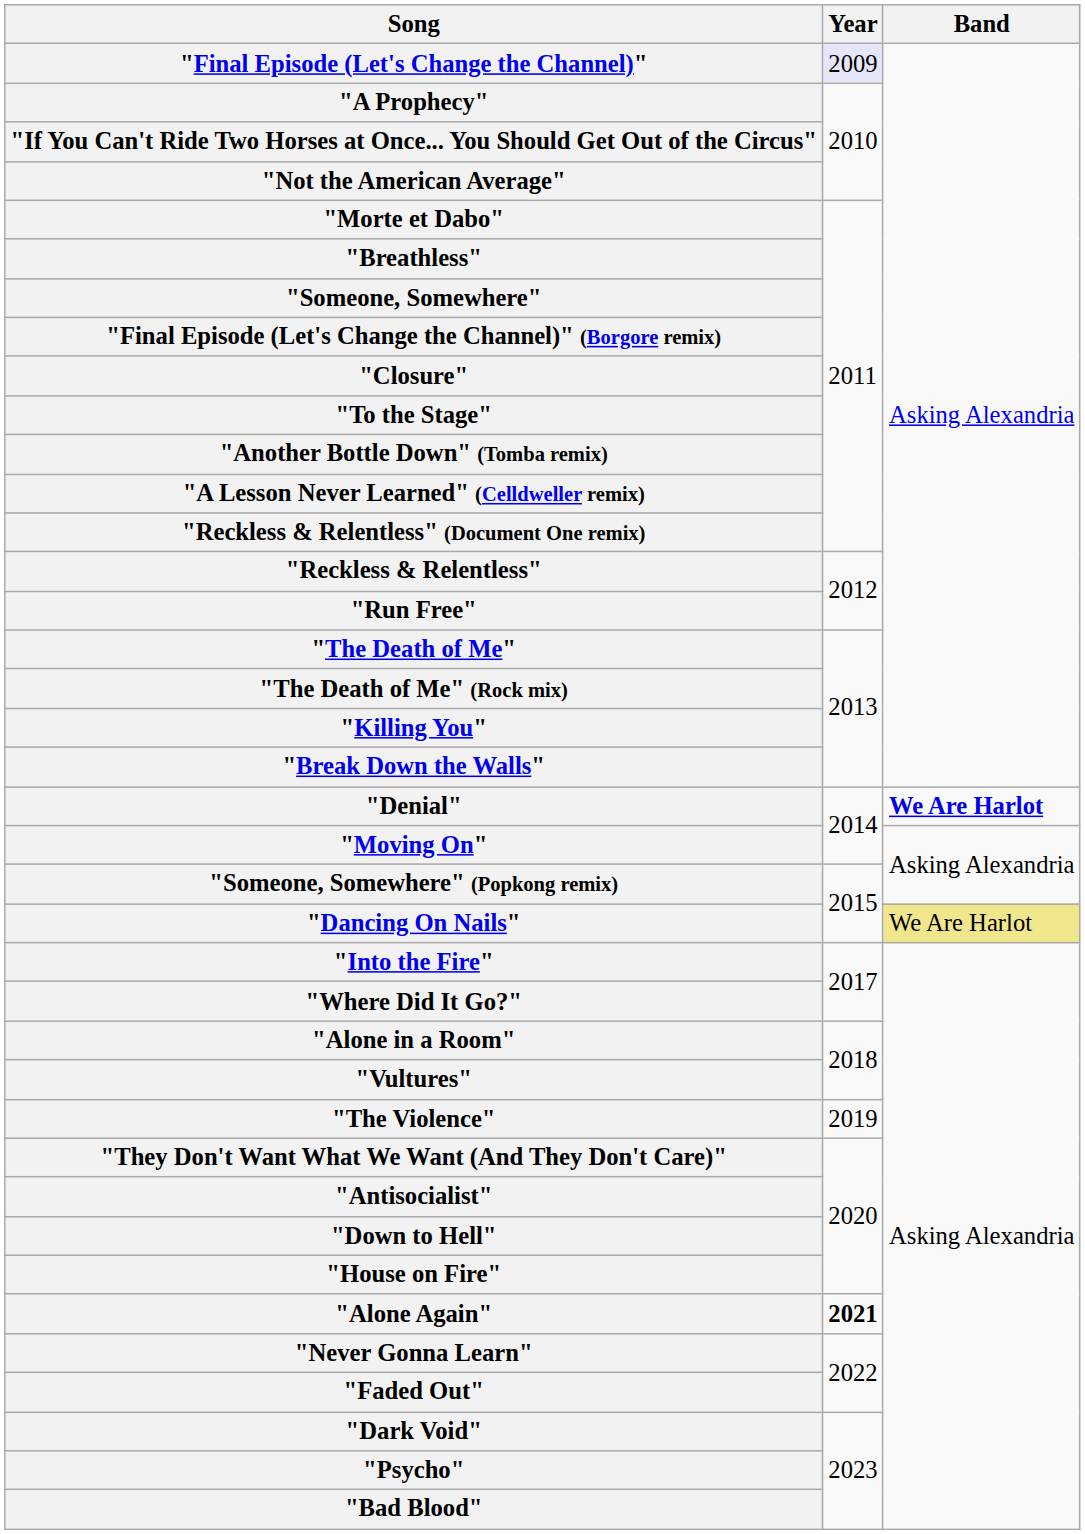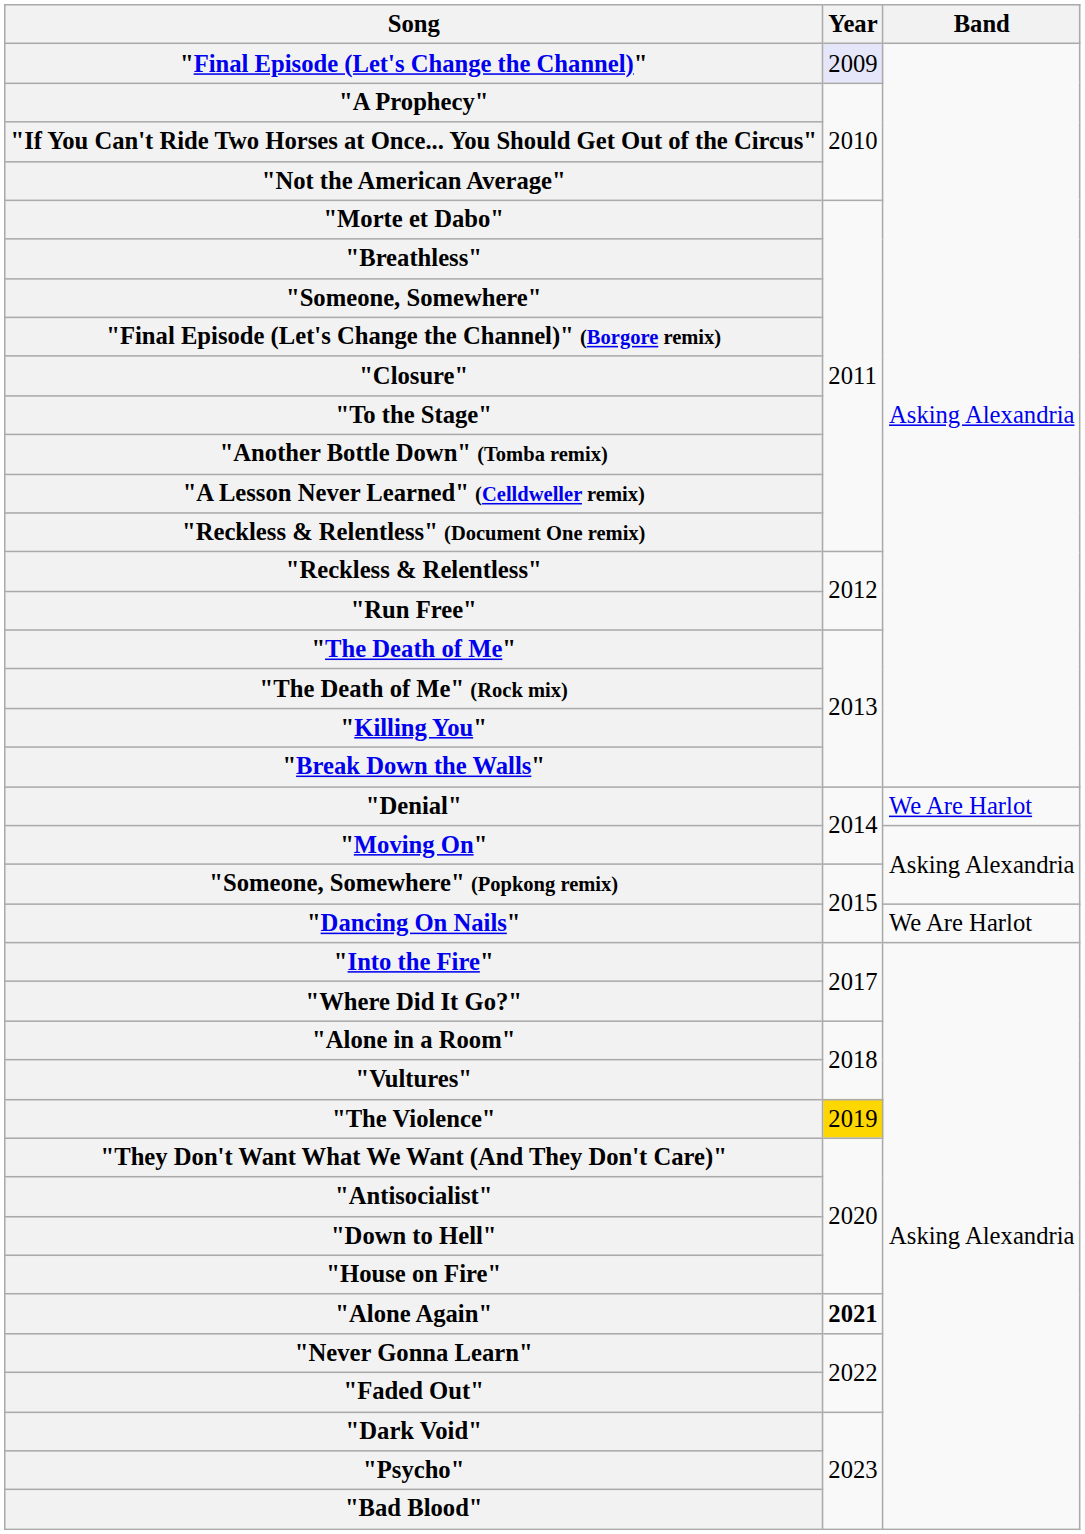(966, 805) bold -> (961, 805) normal
(961, 922) khaki background -> (961, 922) no background
(853, 1118) no background -> (853, 1118) gold background
